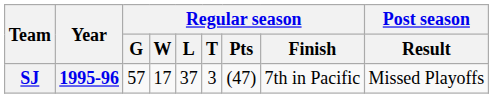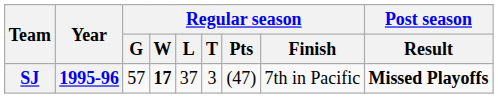(163, 78) normal -> (163, 78) bold
(426, 78) normal -> (428, 78) bold
